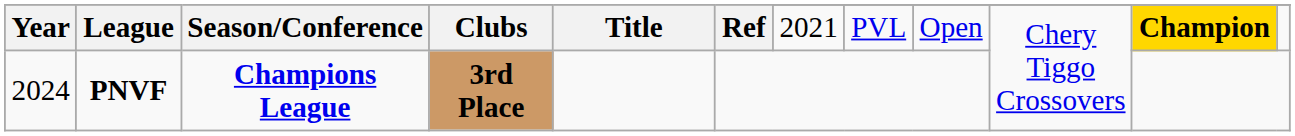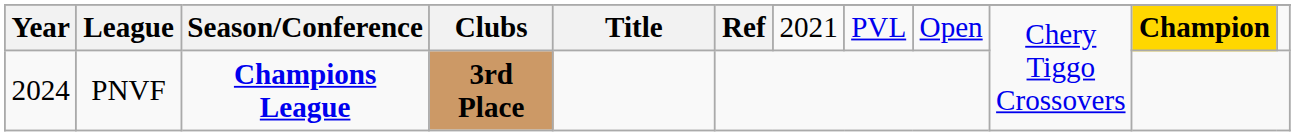(129, 90) bold -> (129, 90) normal
